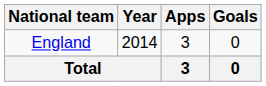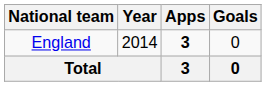(185, 42) normal -> (185, 42) bold
